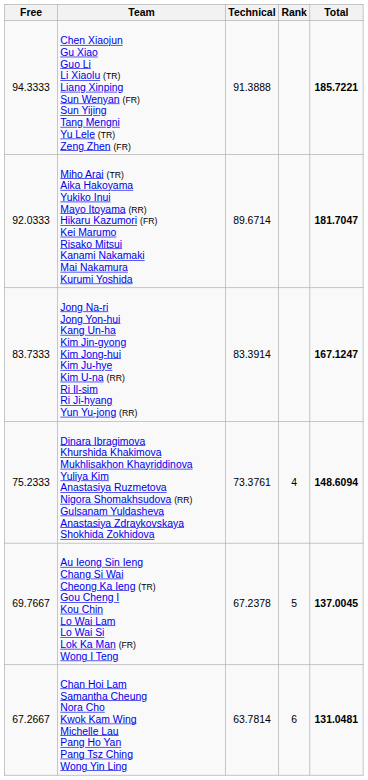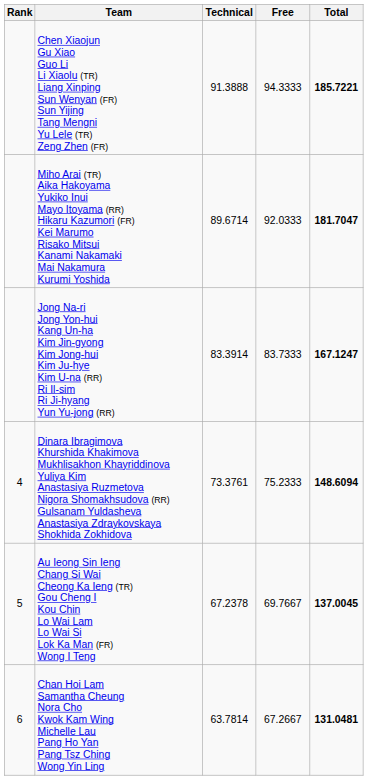columns swapped: (294, 12) <-> (31, 12)
